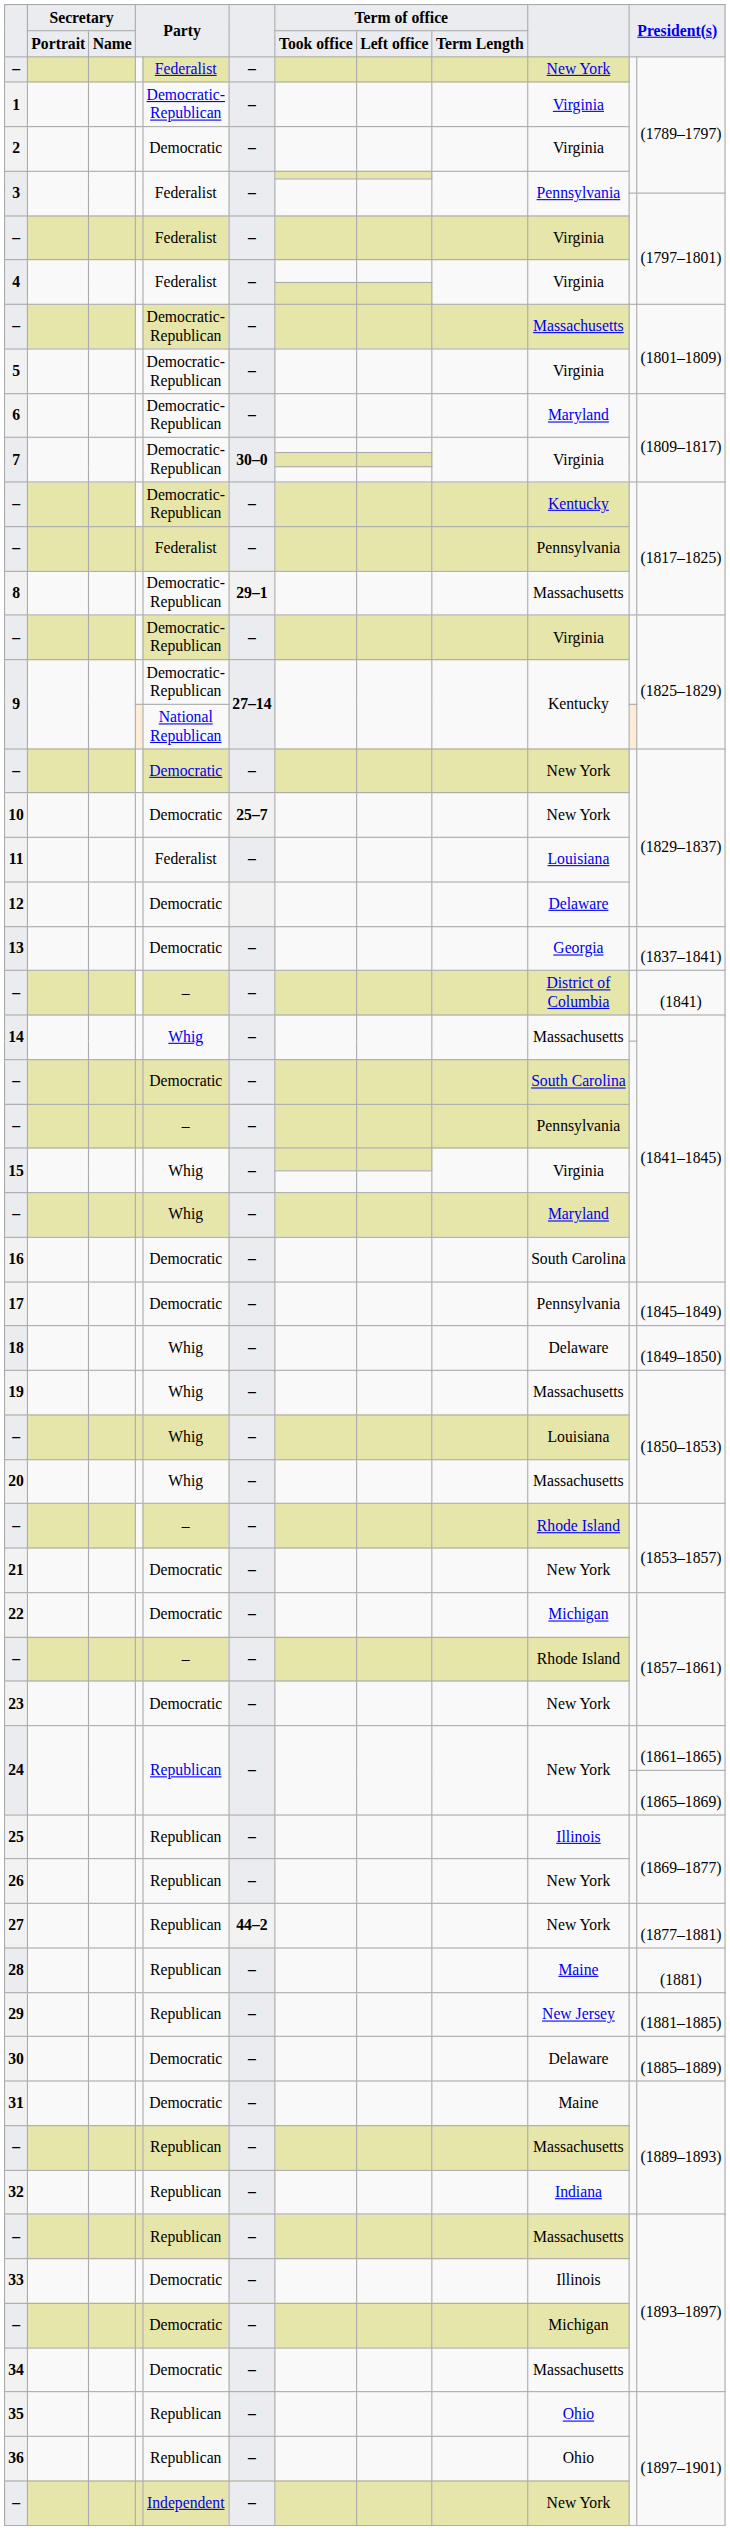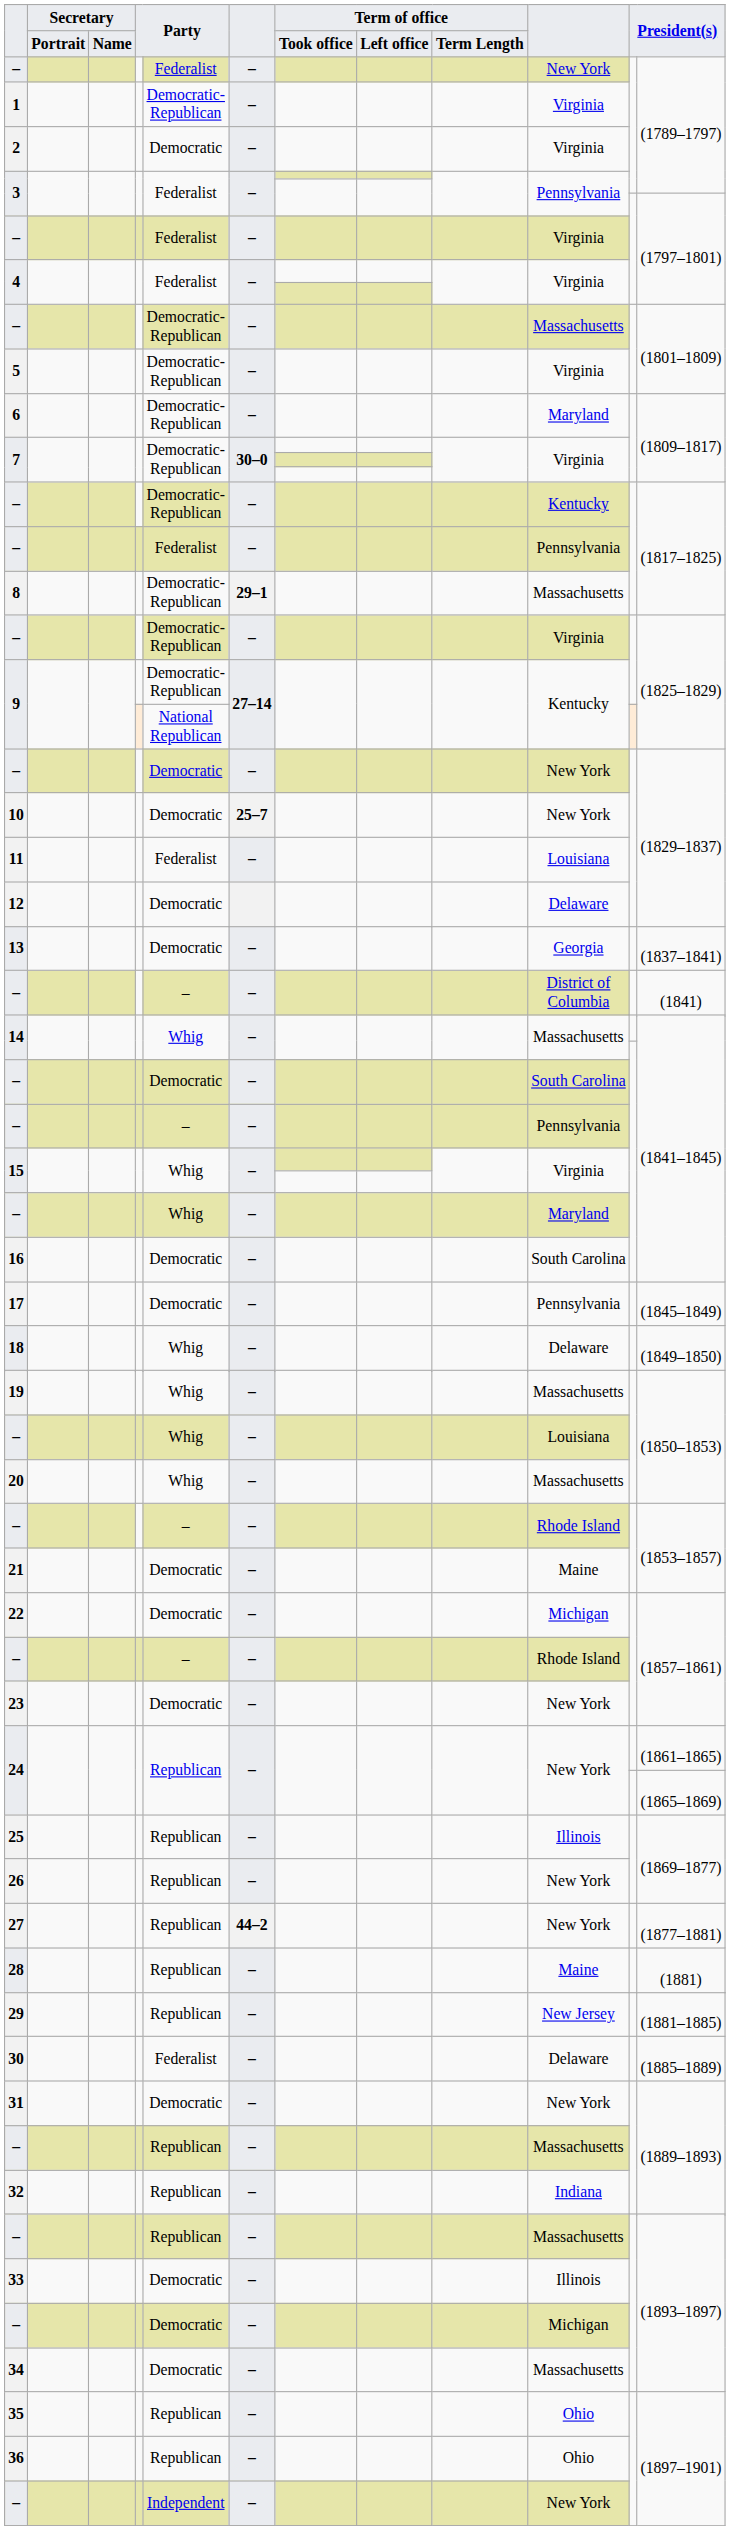(578, 1570) New York -> (578, 1570) Maine
(186, 2059) Democratic -> (186, 2059) Federalist
(578, 2103) Maine -> (578, 2103) New York
